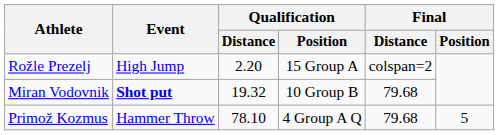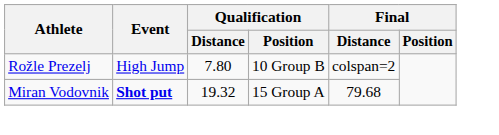(249, 67) 2.20 -> (218, 67) 7.80
(322, 67) 15 Group A -> (288, 67) 10 Group B
(322, 92) 10 Group B -> (288, 92) 15 Group A
- row: (58, 117)
